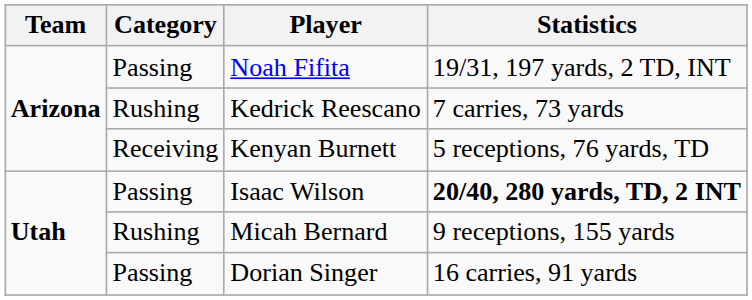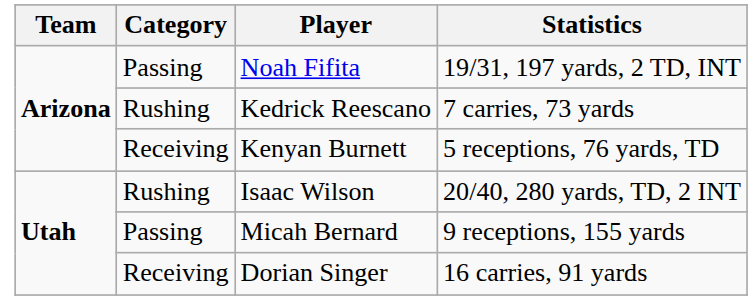(152, 190) Passing -> (166, 190) Rushing
(587, 190) bold -> (592, 190) normal
(156, 232) Rushing -> (163, 232) Passing
(152, 273) Passing -> (176, 273) Receiving
